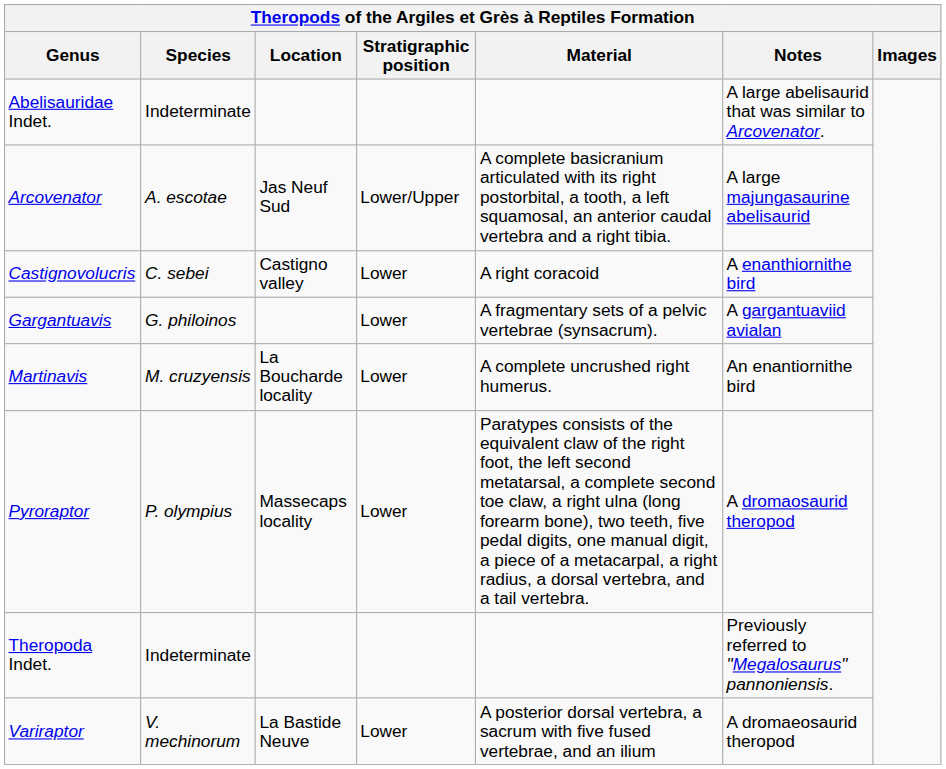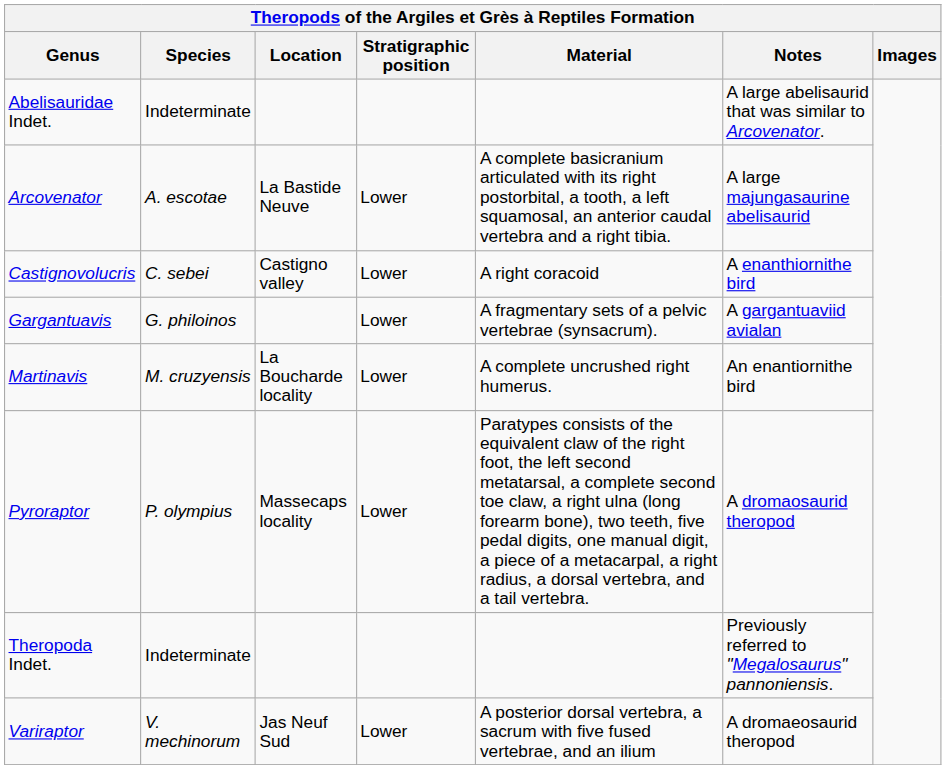(293, 197) Jas Neuf Sud -> (300, 197) La Bastide Neuve
(410, 197) Lower/Upper -> (384, 197) Lower
(300, 731) La Bastide Neuve -> (293, 731) Jas Neuf Sud
